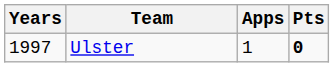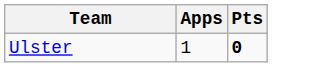- column: (35, 19)
